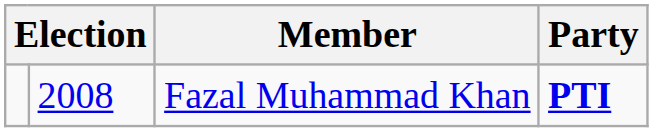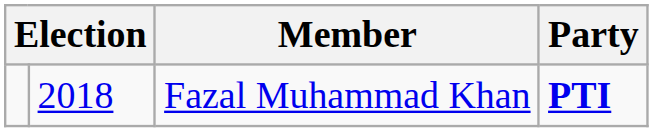(76, 94) 2008 -> (76, 94) 2018
